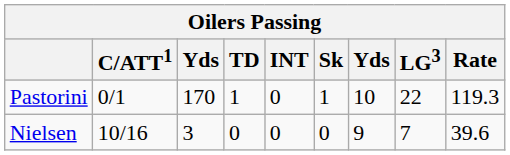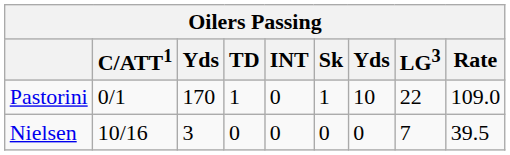(475, 97) 119.3 -> (475, 97) 109.0
(359, 132) 9 -> (359, 132) 0
(470, 132) 39.6 -> (470, 132) 39.5
